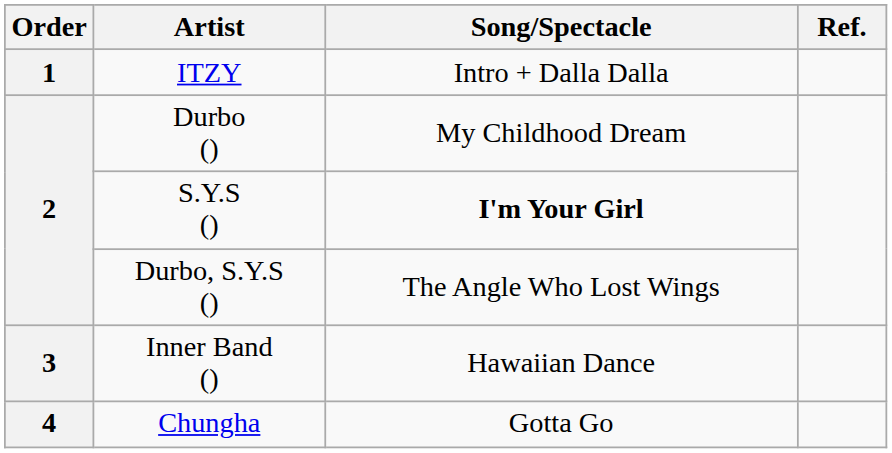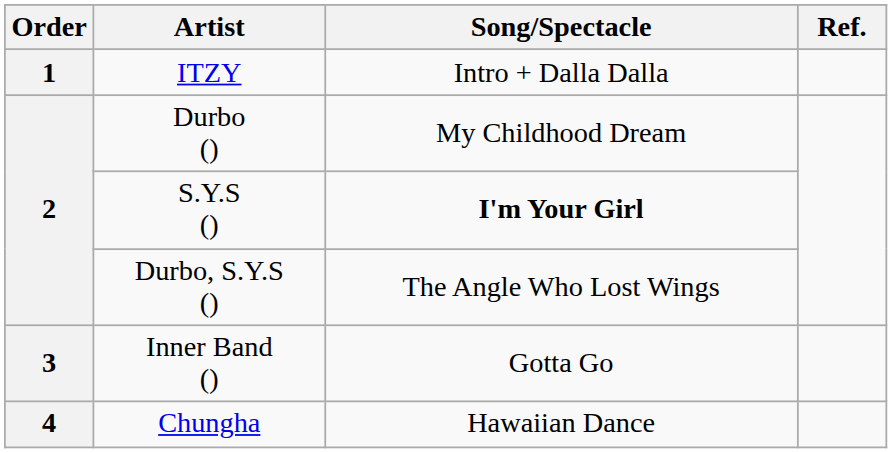(561, 363) Hawaiian Dance -> (561, 363) Gotta Go
(561, 423) Gotta Go -> (561, 423) Hawaiian Dance
